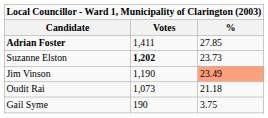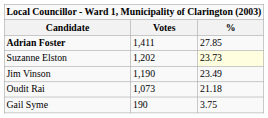(144, 58) bold -> (144, 58) normal
(211, 58) no background -> (211, 58) lightyellow background
(211, 74) lightsalmon background -> (211, 74) no background
